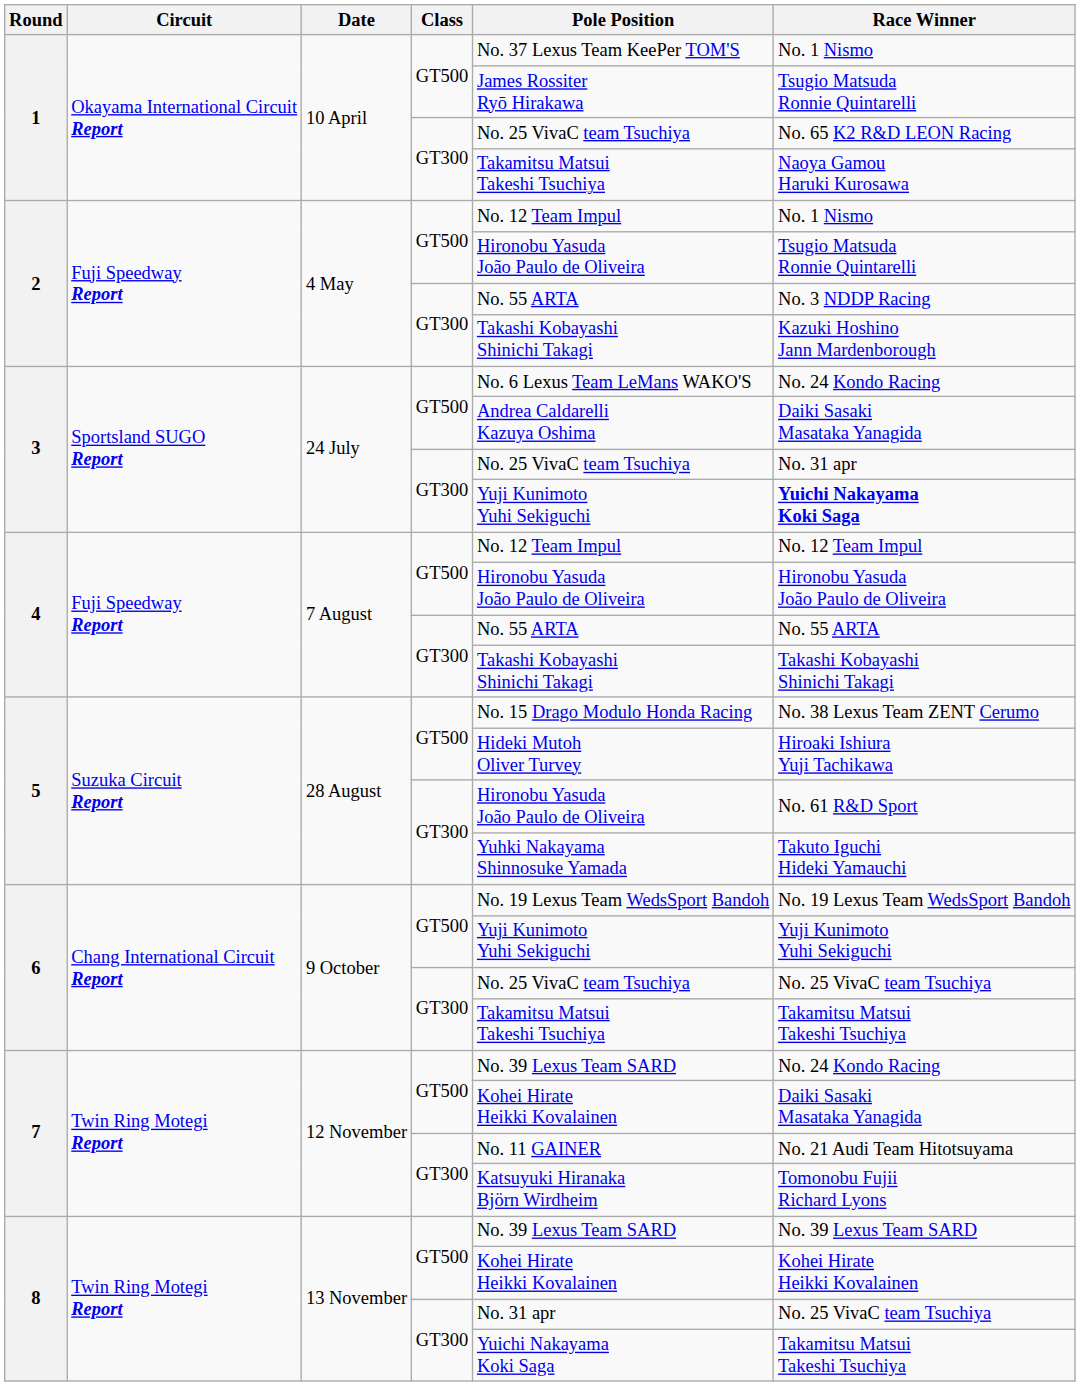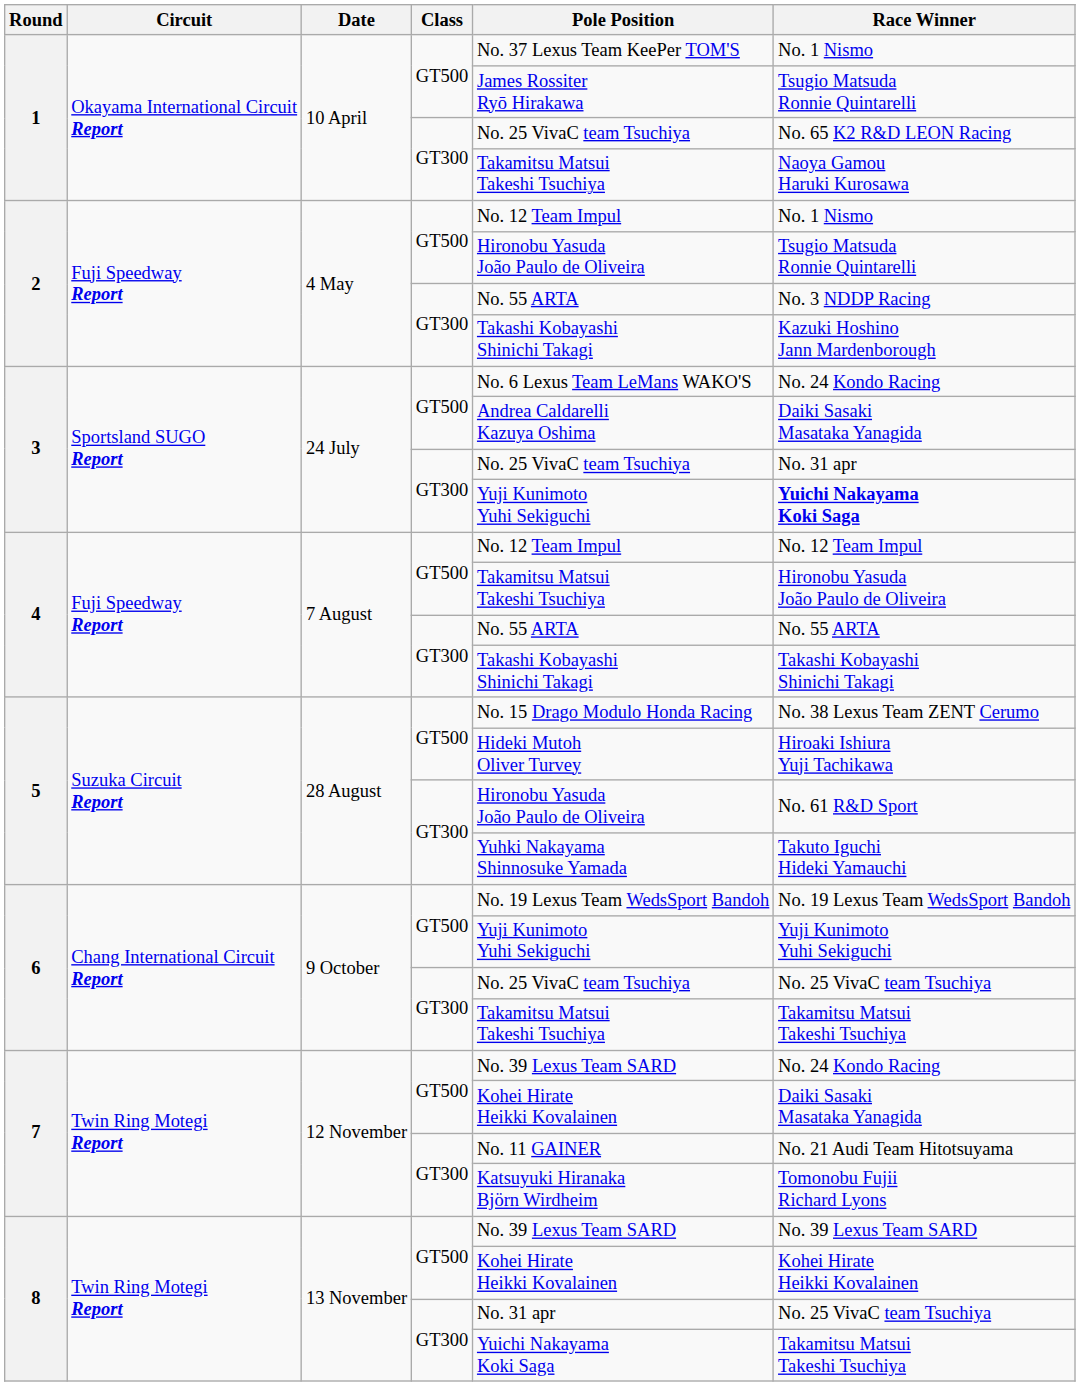(561, 588) Hironobu Yasuda João Paulo de Oliveira -> (543, 588) Takamitsu Matsui Takeshi Tsuchiya
